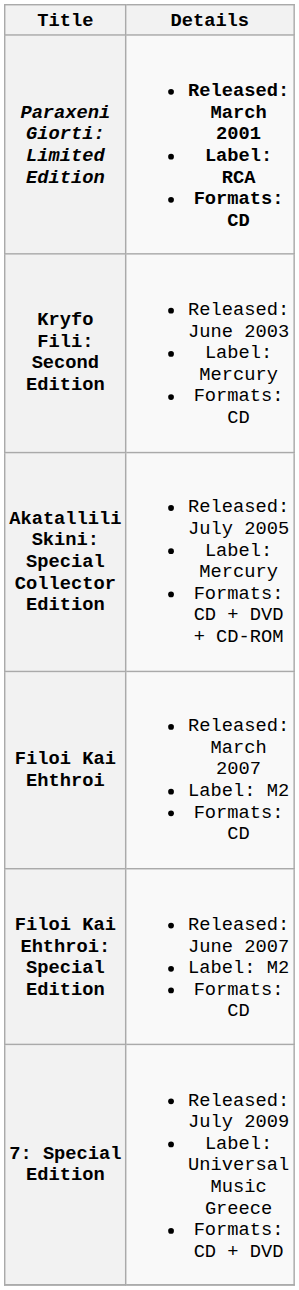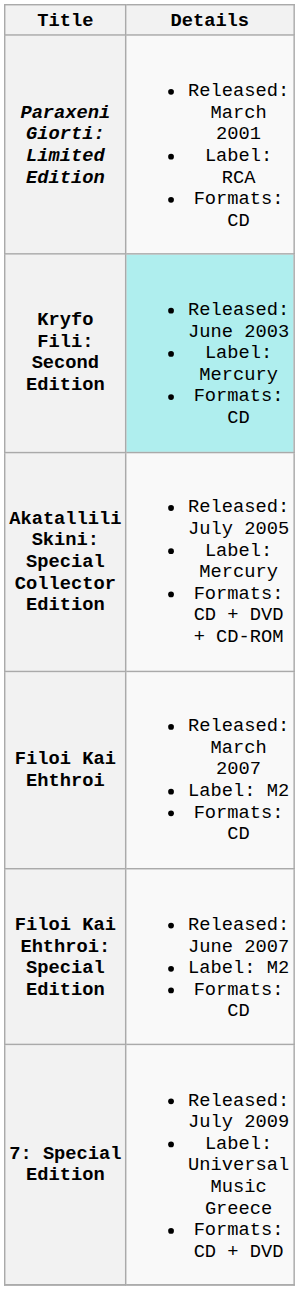(210, 156) bold -> (210, 156) normal
(210, 364) no background -> (210, 364) paleturquoise background
